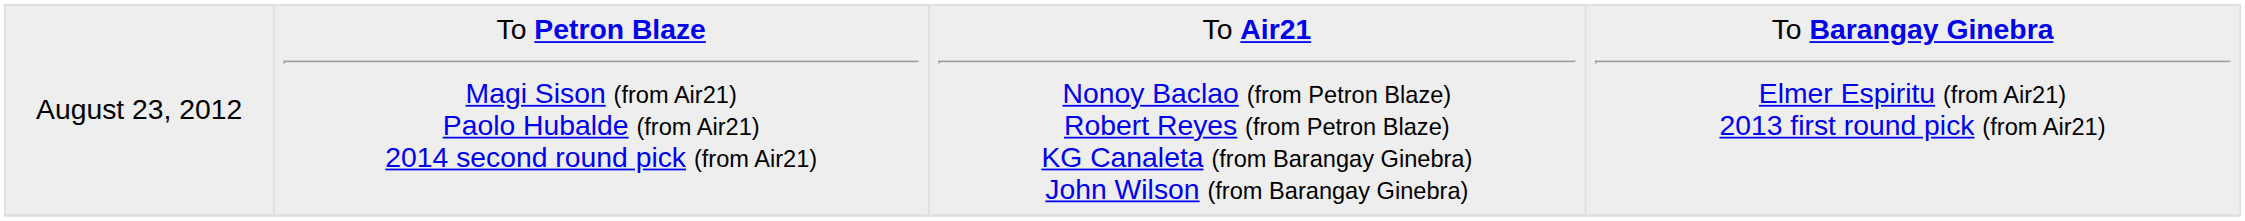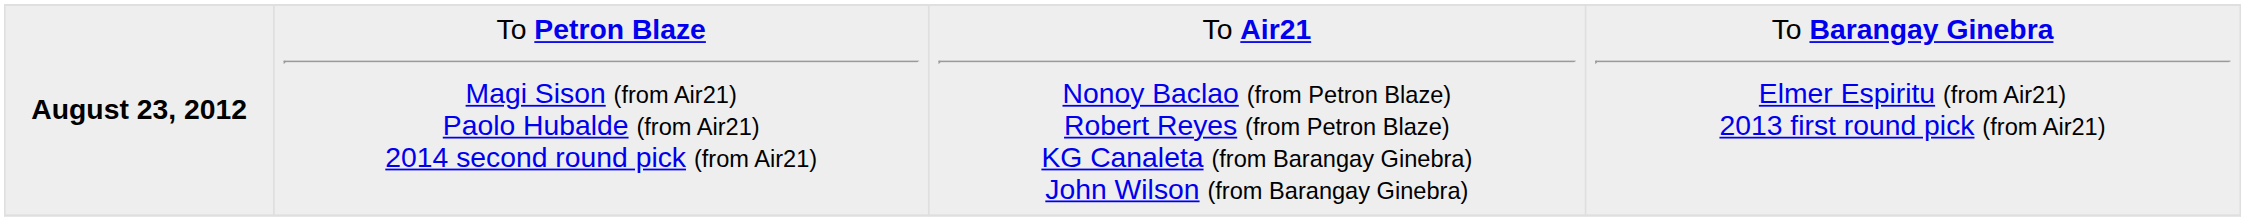(139, 109) normal -> (139, 109) bold
